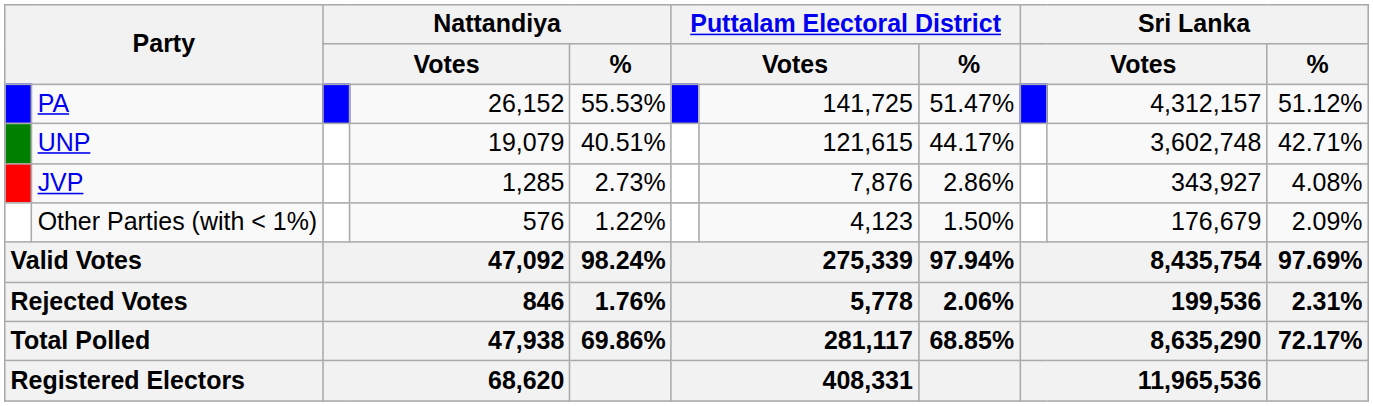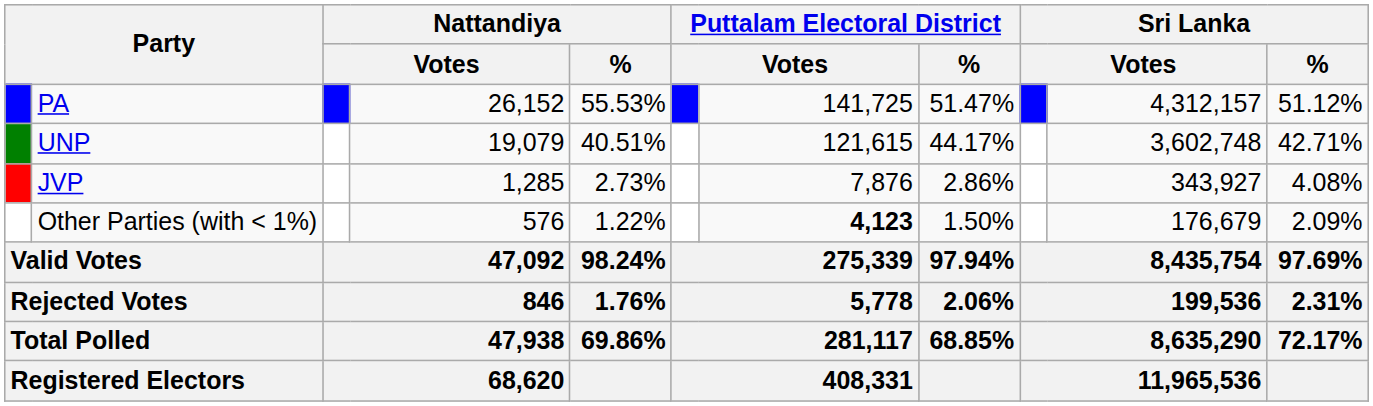(882, 222) normal -> (882, 222) bold
